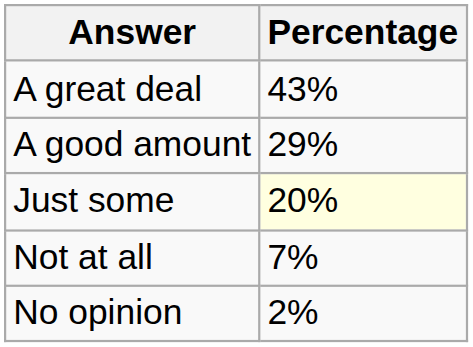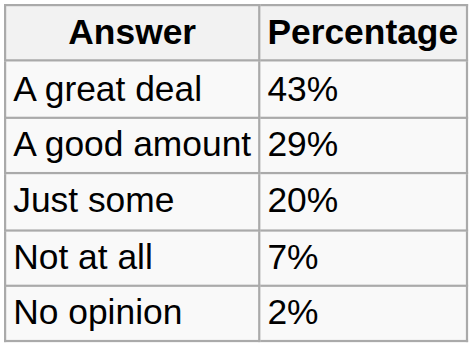(303, 200) lightyellow background -> (303, 200) no background
